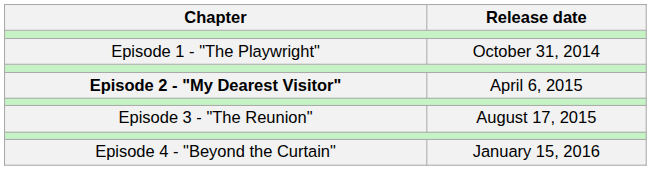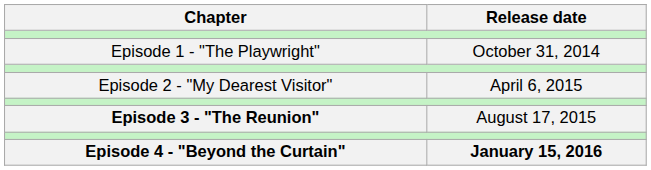(215, 85) bold -> (215, 85) normal
(215, 118) normal -> (215, 118) bold
(216, 152) normal -> (215, 152) bold
(536, 152) normal -> (536, 152) bold
